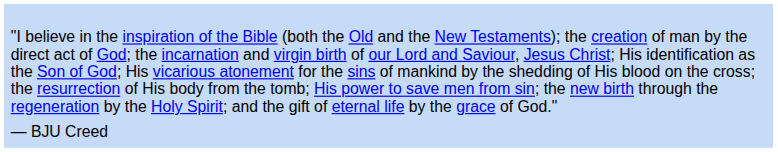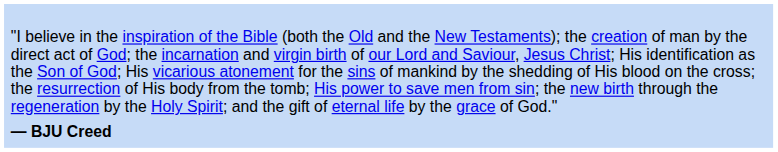(59, 132) normal -> (61, 132) bold
